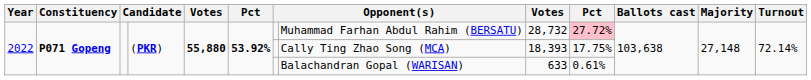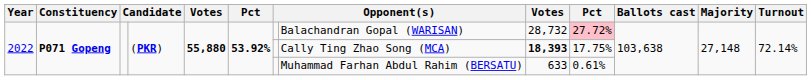(402, 31) Muhammad Farhan Abdul Rahim (BERSATU) -> (372, 31) Balachandran Gopal (WARISAN)
(548, 48) normal -> (548, 48) bold
(372, 66) Balachandran Gopal (WARISAN) -> (402, 66) Muhammad Farhan Abdul Rahim (BERSATU)
